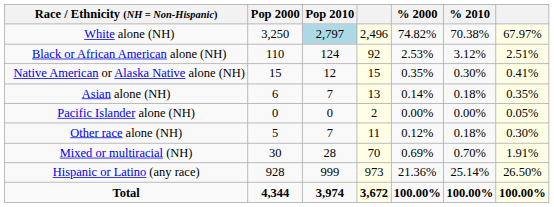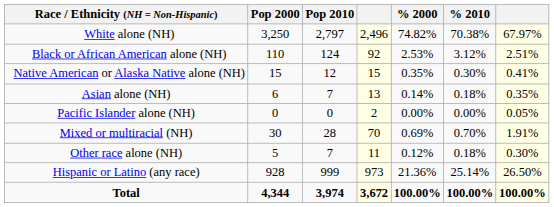(330, 34) lightblue background -> (330, 34) no background
rows swapped: (126, 133) <-> (126, 152)
